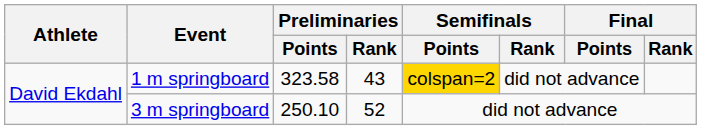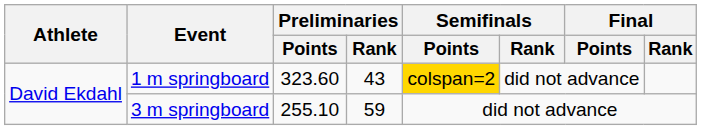(310, 79) 323.58 -> (310, 79) 323.60
(310, 109) 250.10 -> (310, 109) 255.10
(374, 109) 52 -> (374, 109) 59
